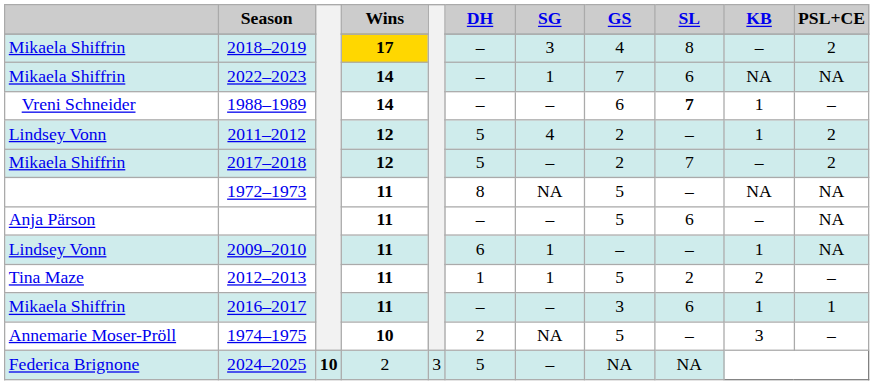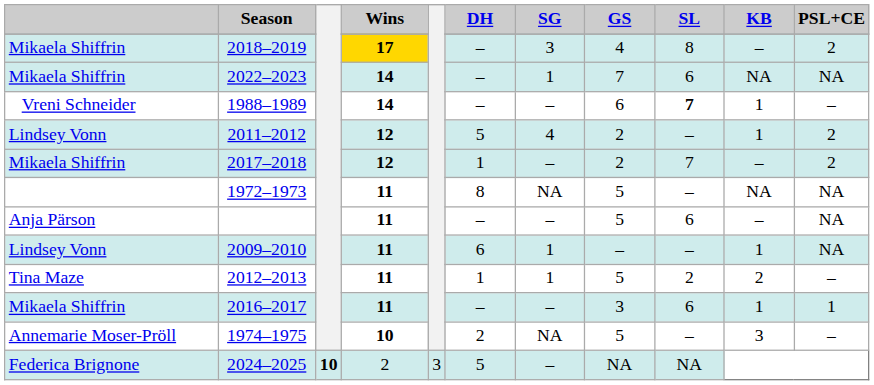(480, 162) 5 -> (480, 162) 1
